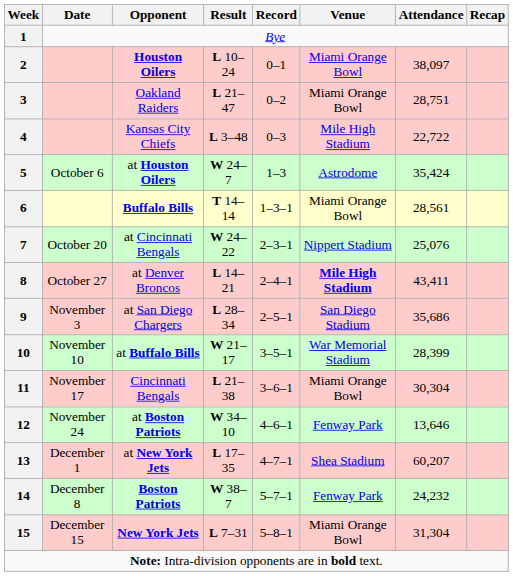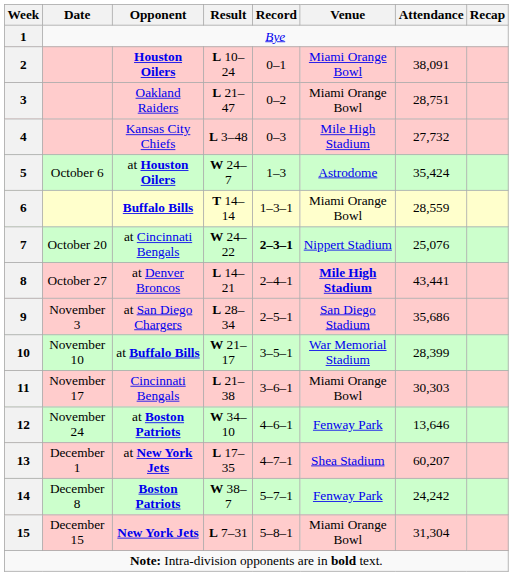(431, 64) 38,097 -> (431, 64) 38,091
(431, 136) 22,722 -> (431, 136) 27,732
(431, 208) 28,561 -> (431, 208) 28,559
(276, 244) normal -> (276, 244) bold
(431, 280) 43,411 -> (431, 280) 43,441
(431, 388) 30,304 -> (431, 388) 30,303
(431, 496) 24,232 -> (431, 496) 24,242
